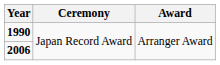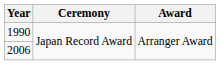(19, 32) bold -> (19, 32) normal
(19, 50) bold -> (19, 50) normal
